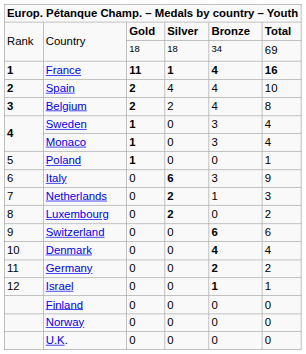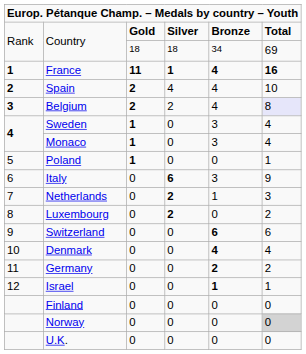(268, 106) no background -> (268, 106) lavender background
(268, 322) no background -> (268, 322) lightgrey background
